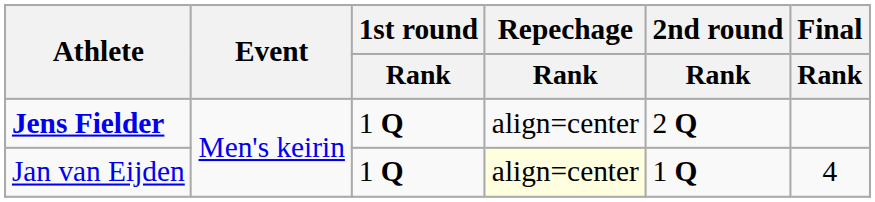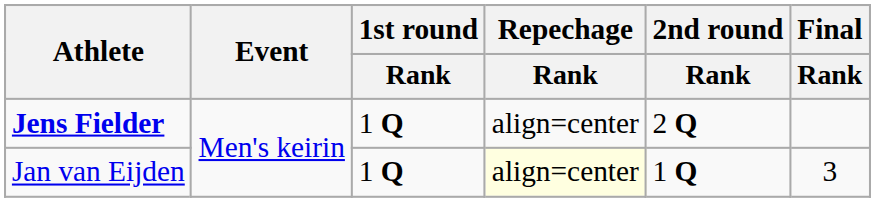(830, 171) 4 -> (830, 171) 3
